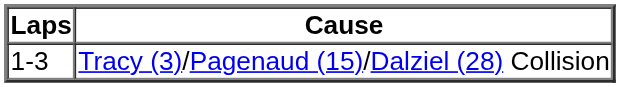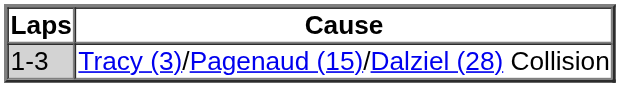(30, 61) no background -> (30, 61) lightgrey background
